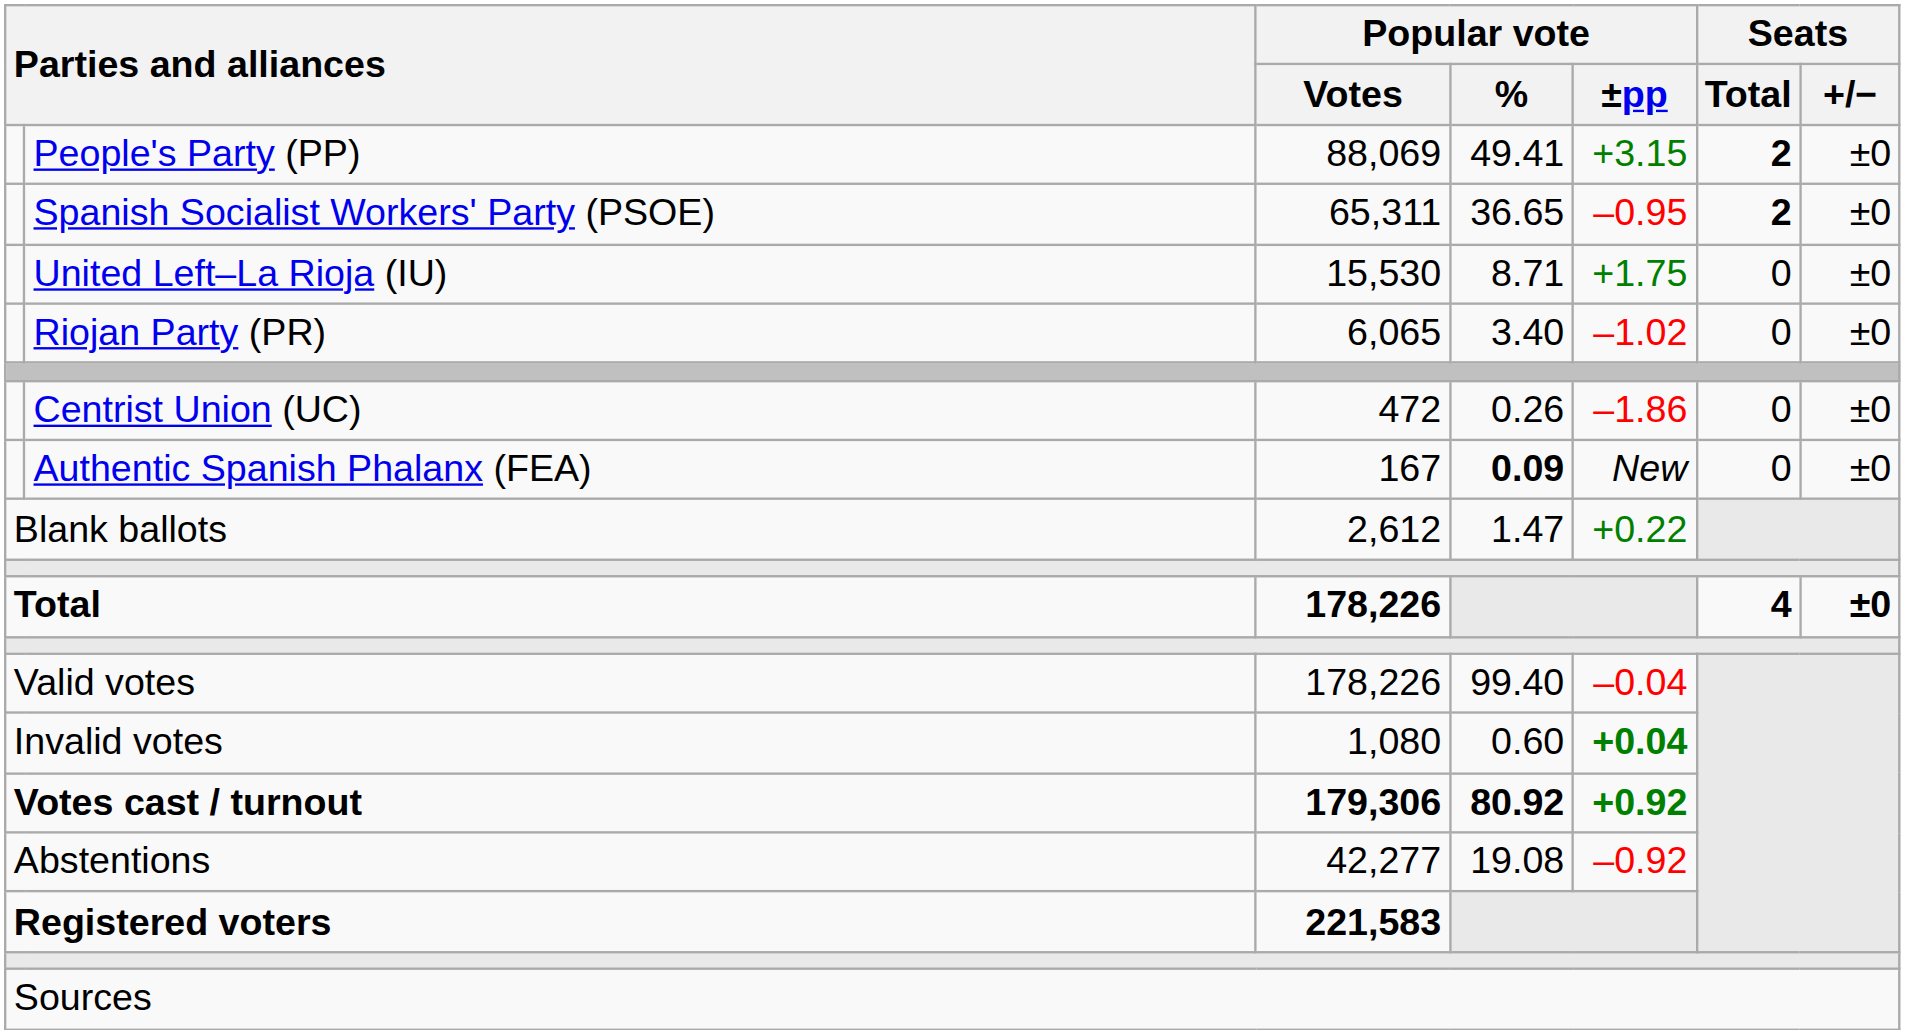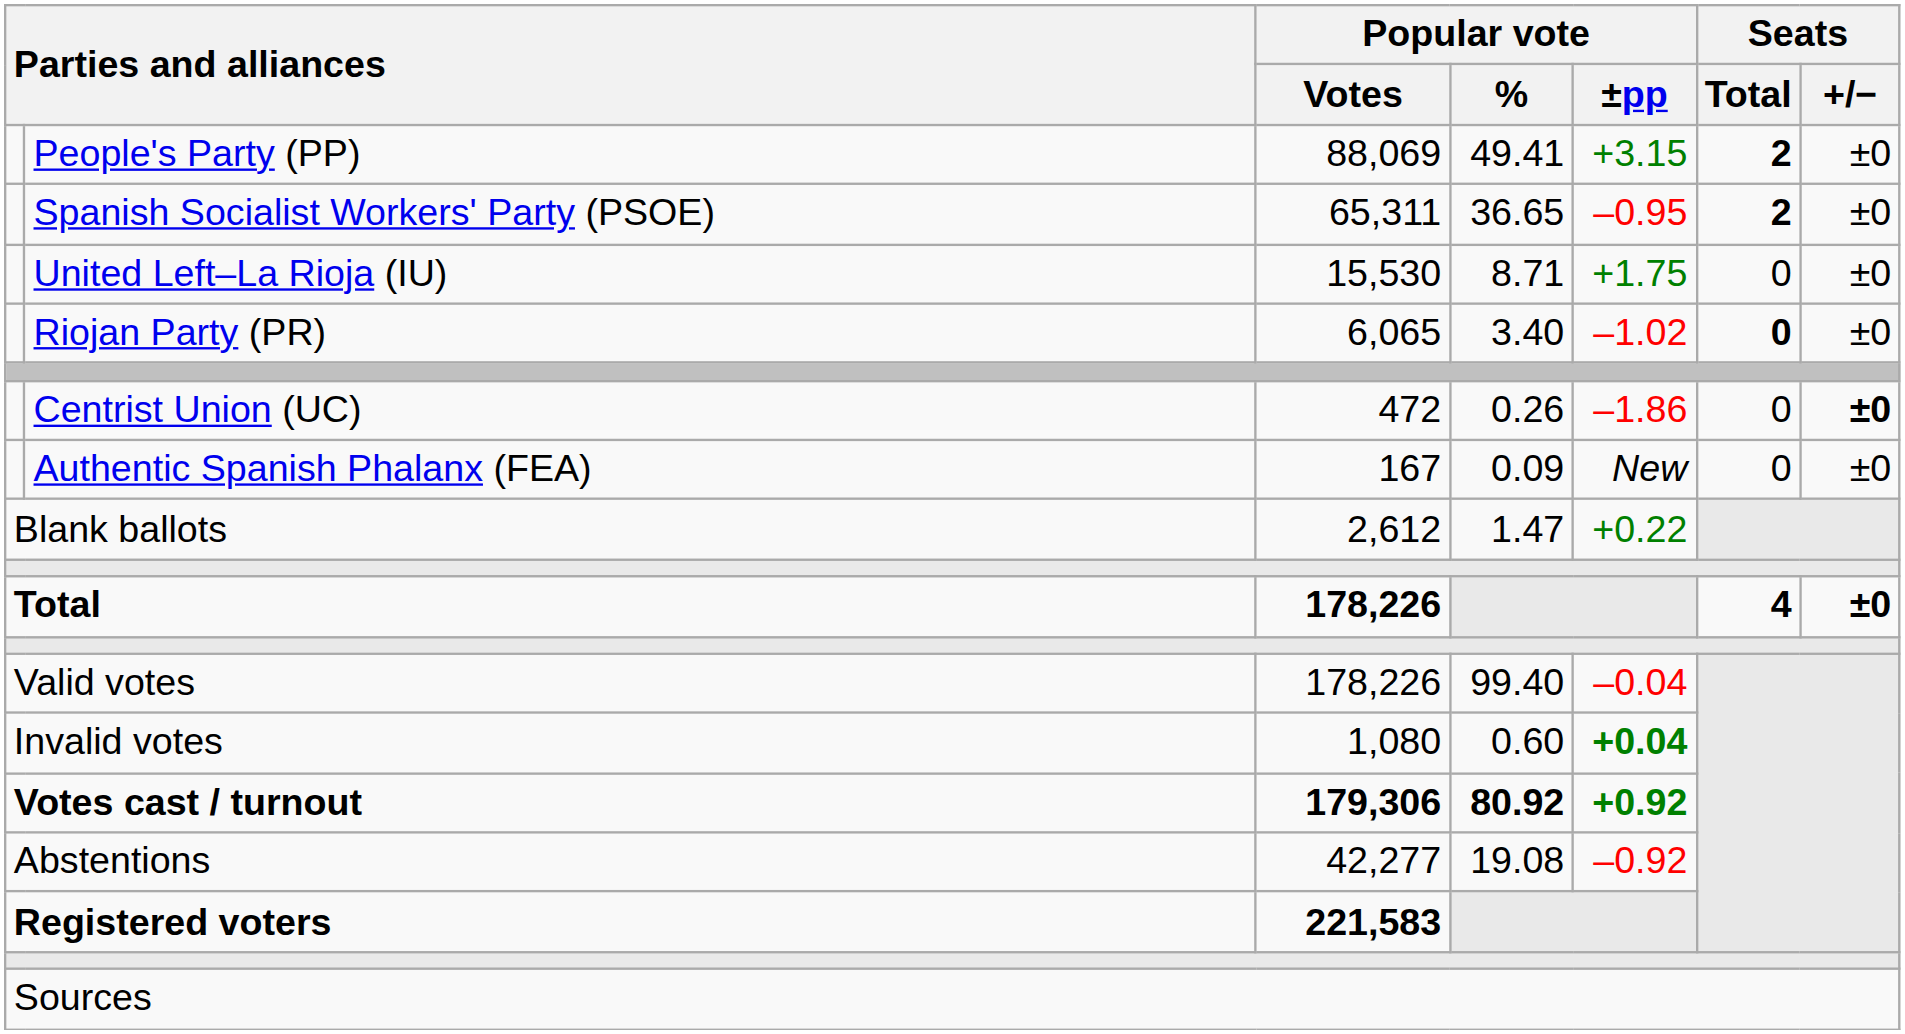(1781, 332) normal -> (1781, 332) bold
(1870, 409) normal -> (1870, 409) bold
(1528, 469) bold -> (1528, 469) normal
